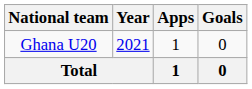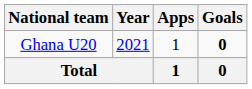(222, 44) normal -> (222, 44) bold
